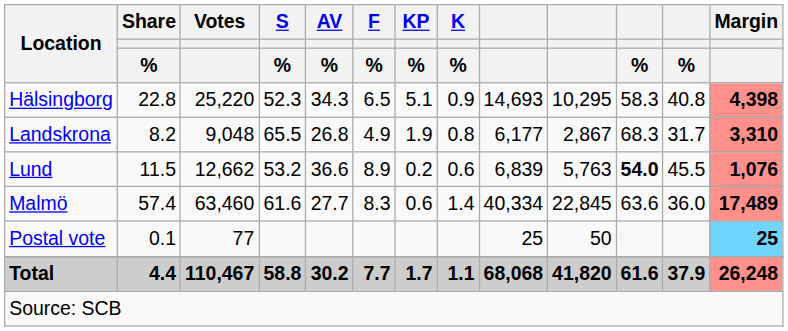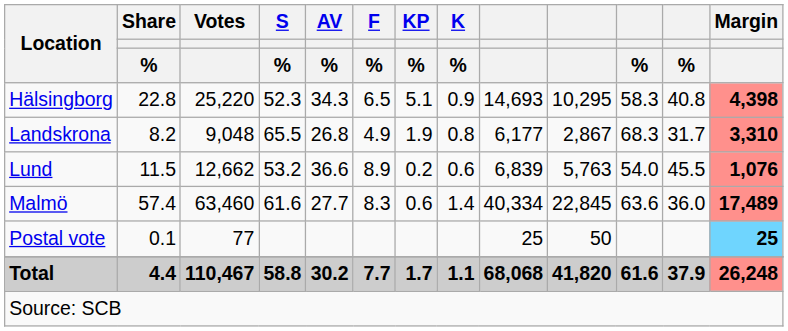(640, 169) bold -> (640, 169) normal
